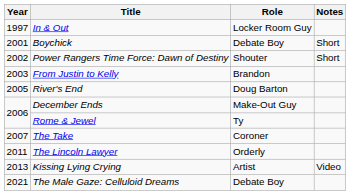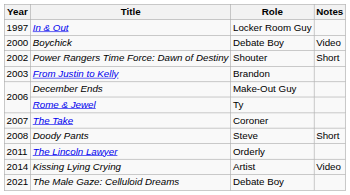(17, 43) 2001 -> (17, 43) 2000
(328, 43) Short -> (329, 43) Video
- row: (58, 89)
+ row: (61, 136)
(17, 167) 2013 -> (17, 167) 2014
